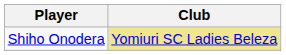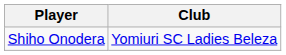(194, 38) khaki background -> (194, 38) no background
